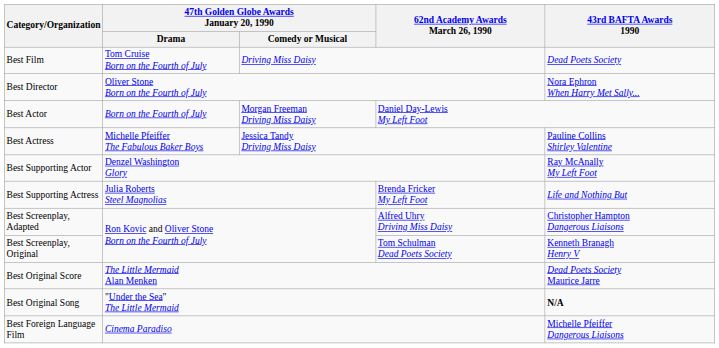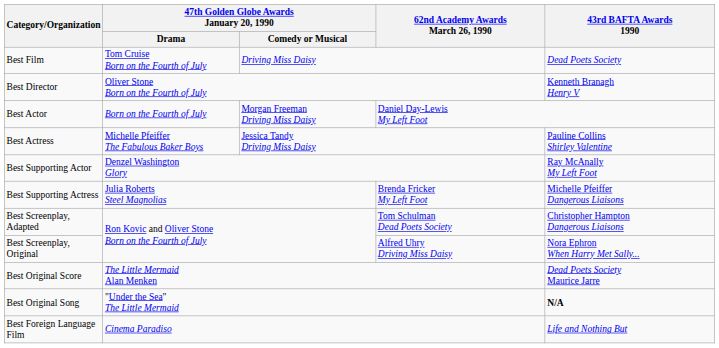(593, 87) Nora Ephron When Harry Met Sally... -> (581, 87) Kenneth Branagh Henry V
(587, 195) Life and Nothing But -> (586, 195) Michelle Pfeiffer Dangerous Liaisons
(415, 222) Alfred Uhry Driving Miss Daisy -> (415, 222) Tom Schulman Dead Poets Society
(415, 249) Tom Schulman Dead Poets Society -> (415, 249) Alfred Uhry Driving Miss Daisy
(581, 249) Kenneth Branagh Henry V -> (593, 249) Nora Ephron When Harry Met Sally...
(586, 329) Michelle Pfeiffer Dangerous Liaisons -> (587, 329) Life and Nothing But
